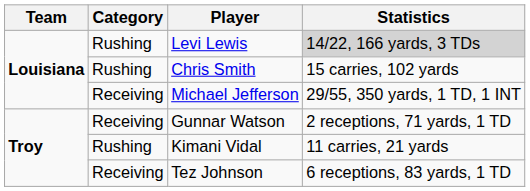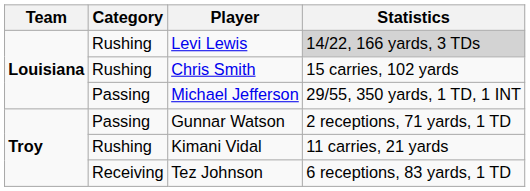(128, 95) Receiving -> (121, 95) Passing
(128, 121) Receiving -> (121, 121) Passing
